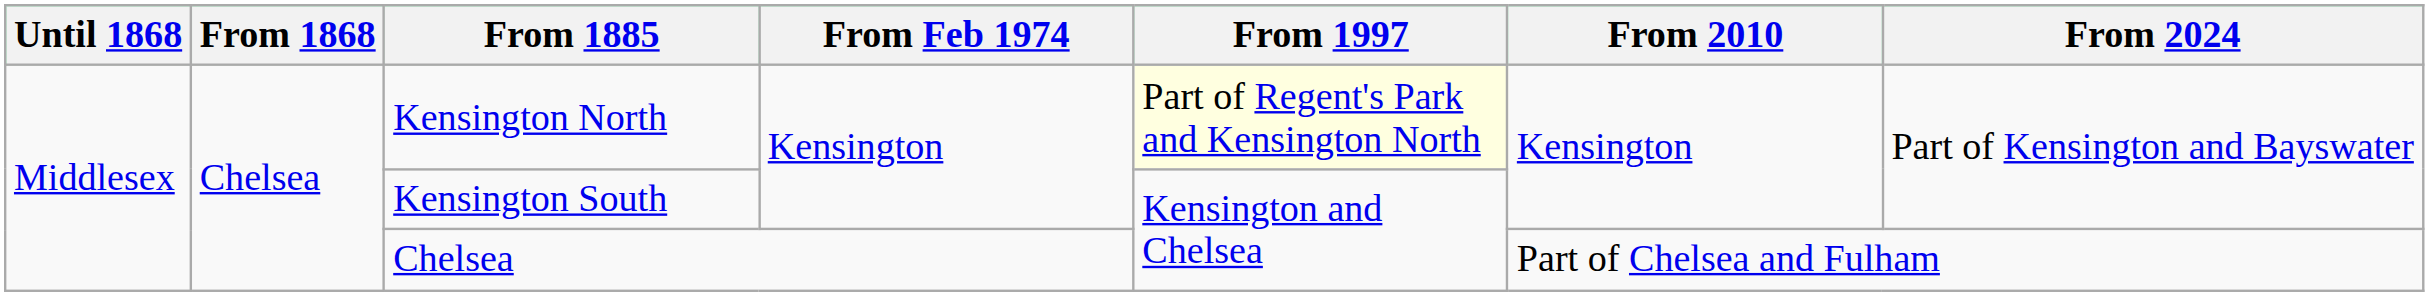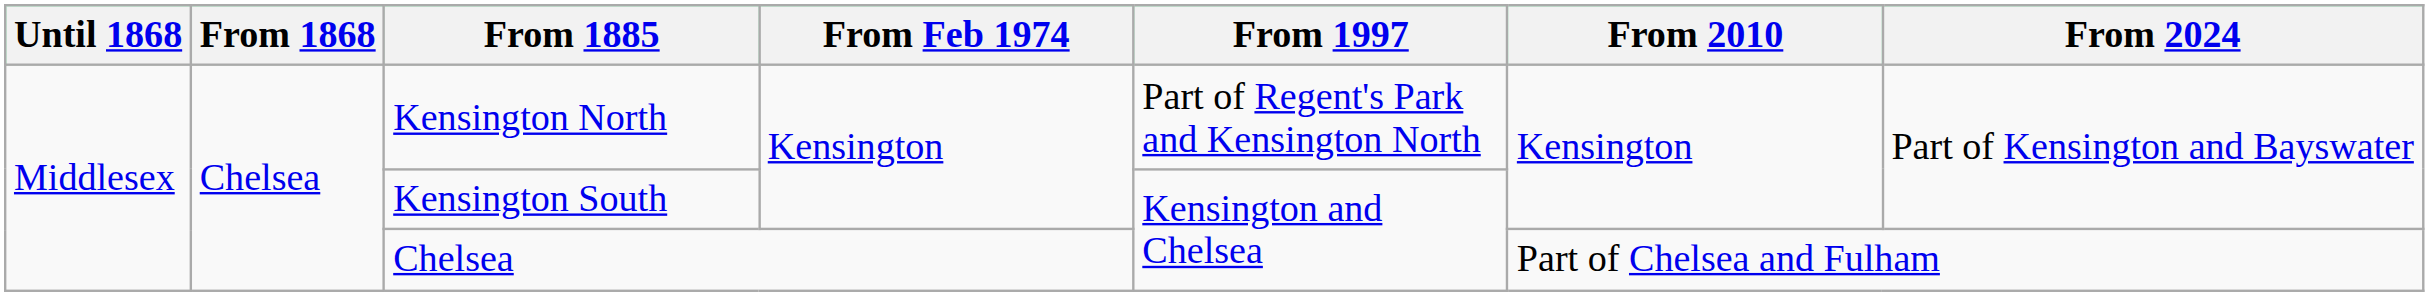(1312, 116) lightyellow background -> (1312, 116) no background
